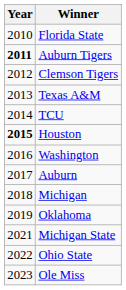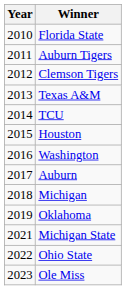(20, 54) bold -> (20, 54) normal
(20, 134) bold -> (20, 134) normal
